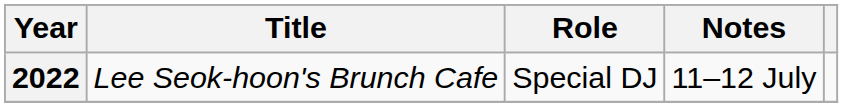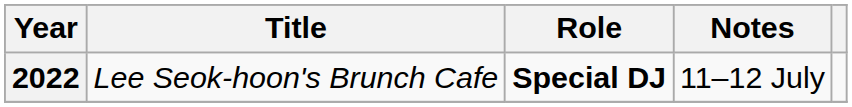(585, 76) normal -> (589, 76) bold
